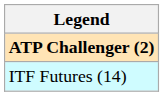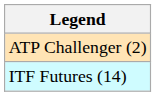(82, 47) bold -> (78, 47) normal
